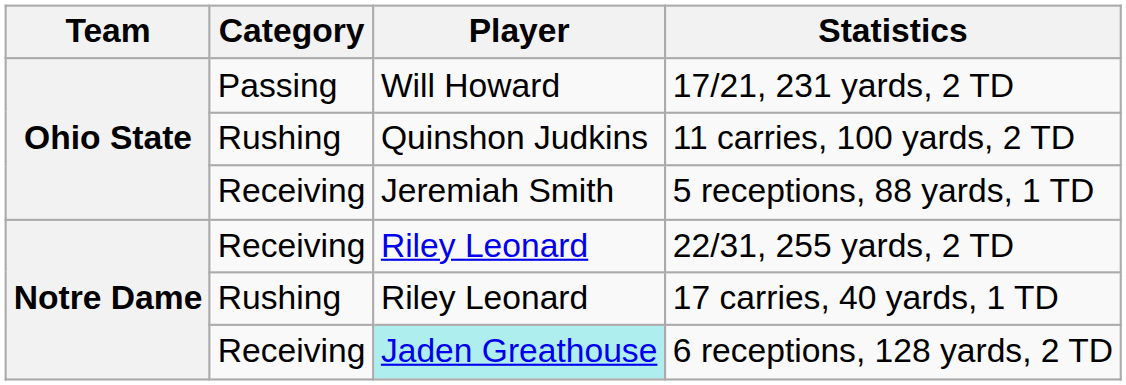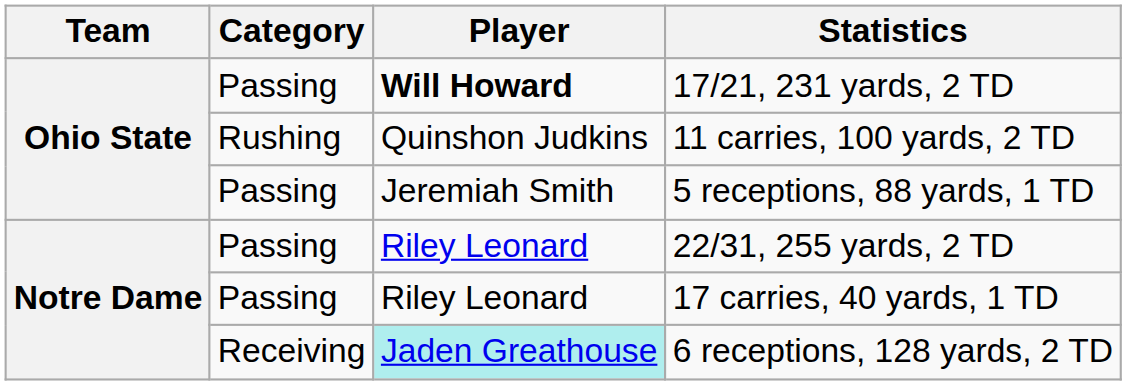(471, 85) normal -> (477, 85) bold
(292, 191) Receiving -> (278, 191) Passing
(292, 244) Receiving -> (278, 244) Passing
(279, 298) Rushing -> (278, 298) Passing
